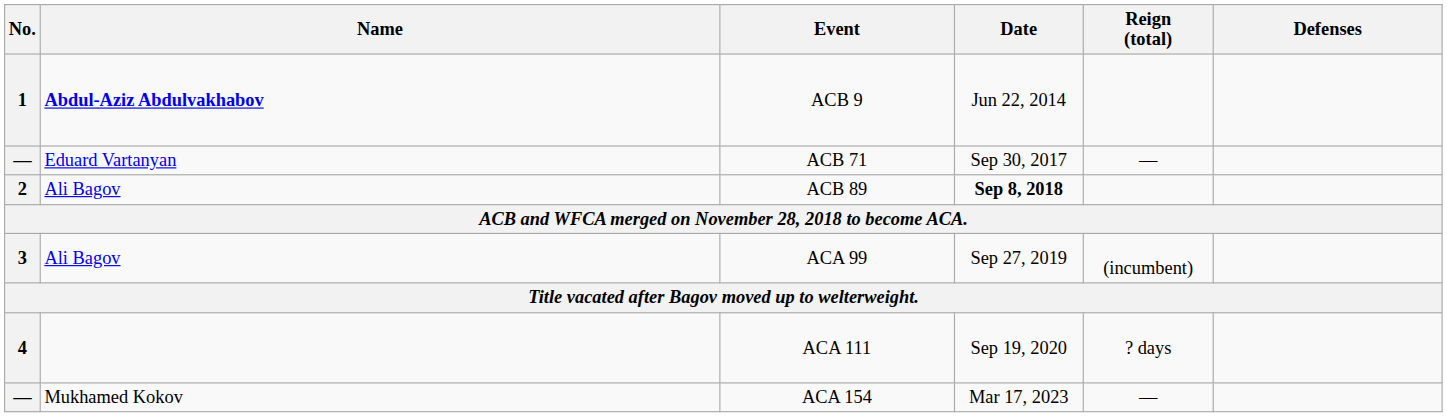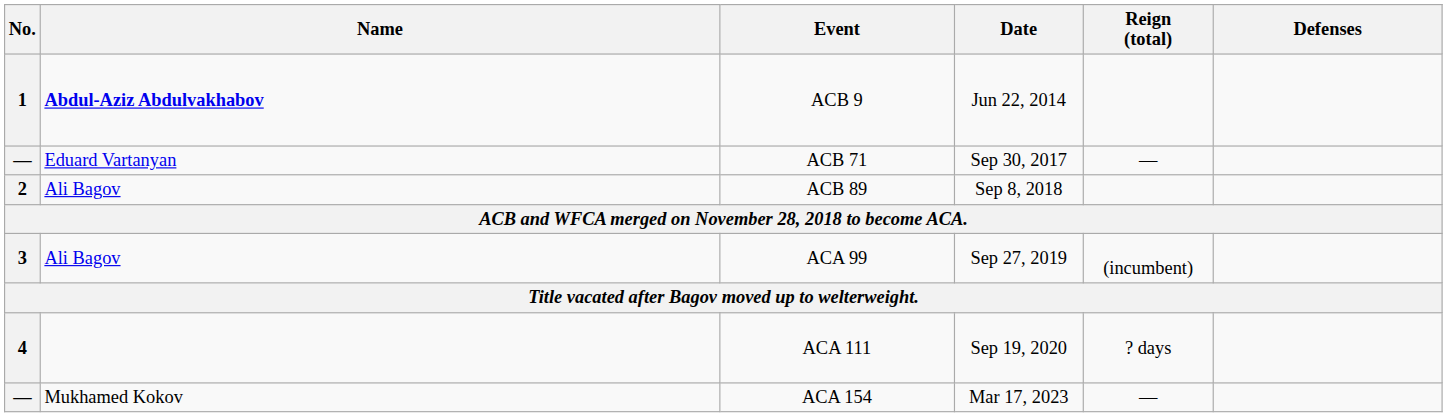(1019, 189) bold -> (1019, 189) normal
